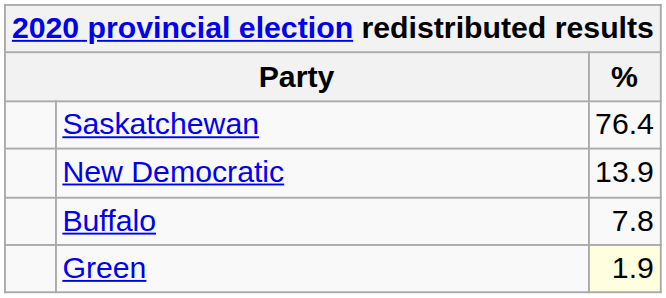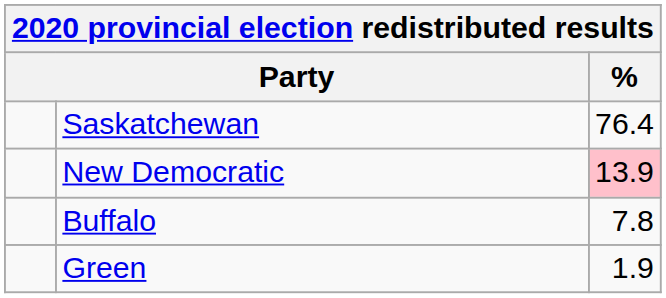(624, 172) no background -> (624, 172) pink background
(633, 268) lightyellow background -> (633, 268) no background
